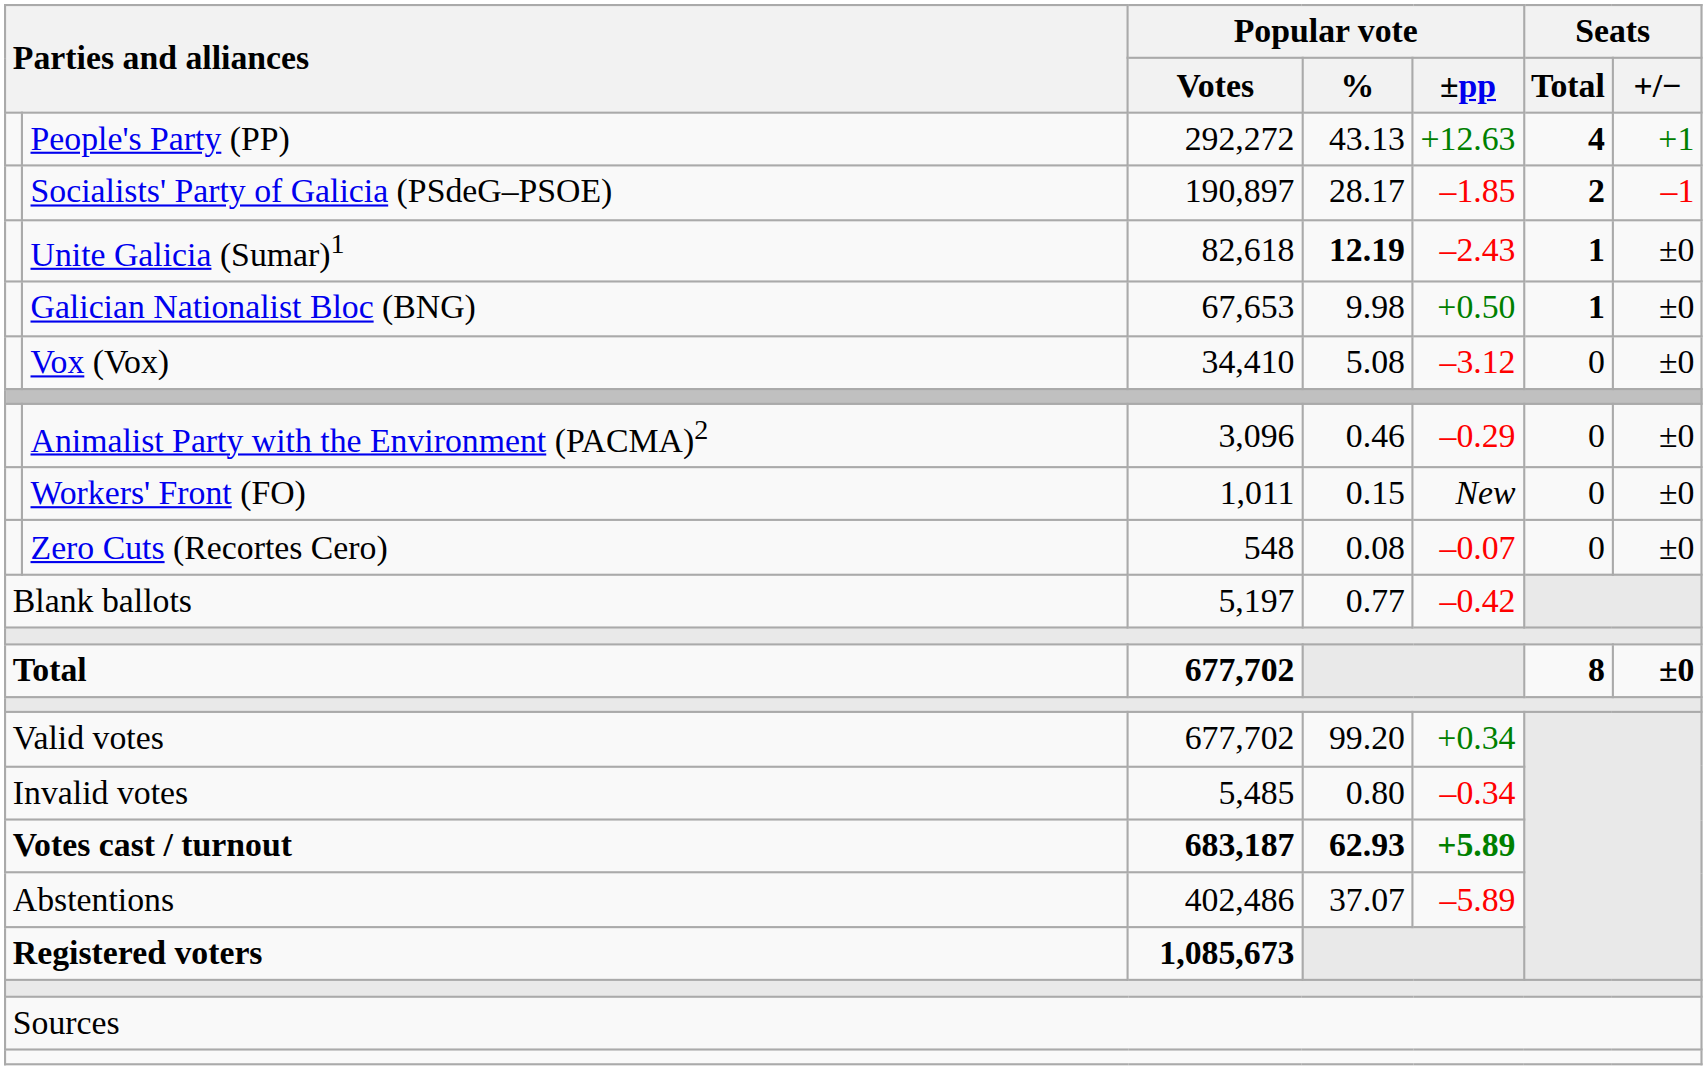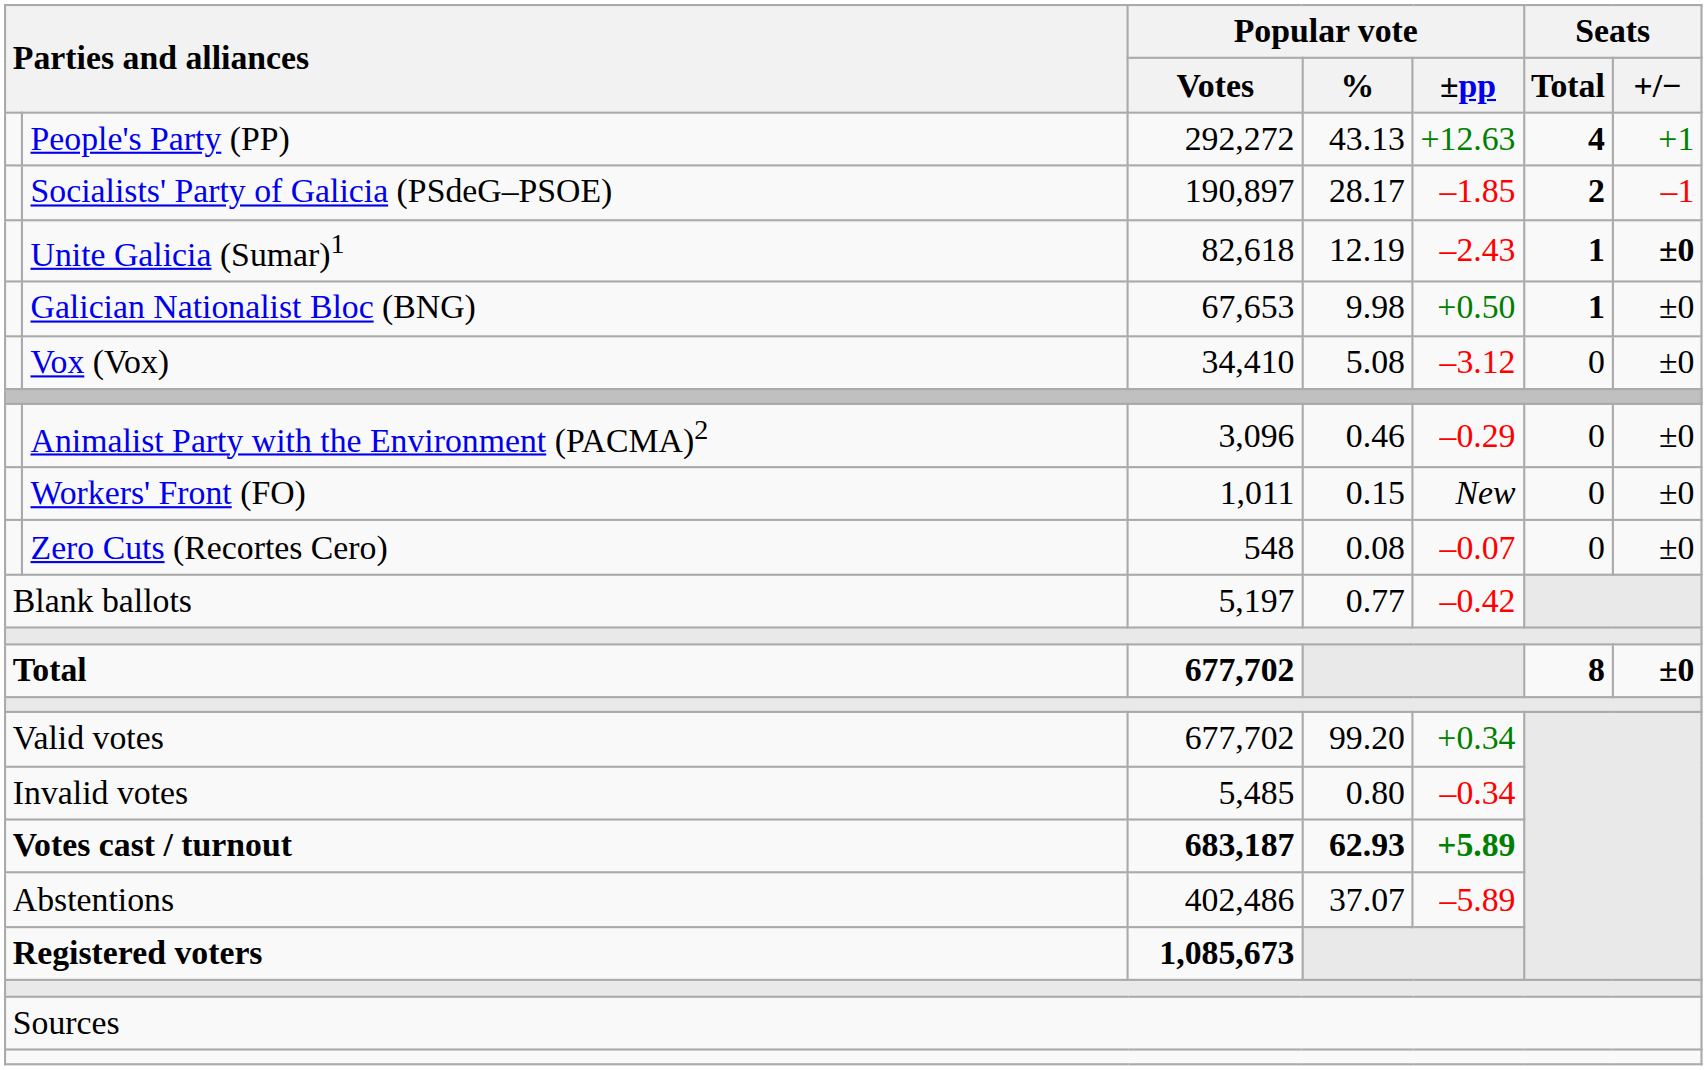(1367, 249) bold -> (1367, 249) normal
(1677, 249) normal -> (1677, 249) bold
